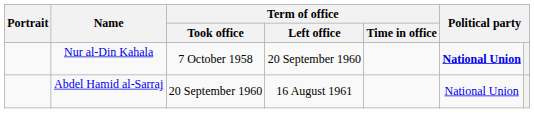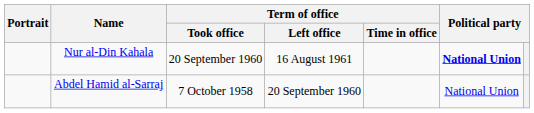(215, 58) 7 October 1958 -> (215, 58) 20 September 1960
(314, 58) 20 September 1960 -> (314, 58) 16 August 1961
(215, 91) 20 September 1960 -> (215, 91) 7 October 1958
(314, 91) 16 August 1961 -> (314, 91) 20 September 1960
